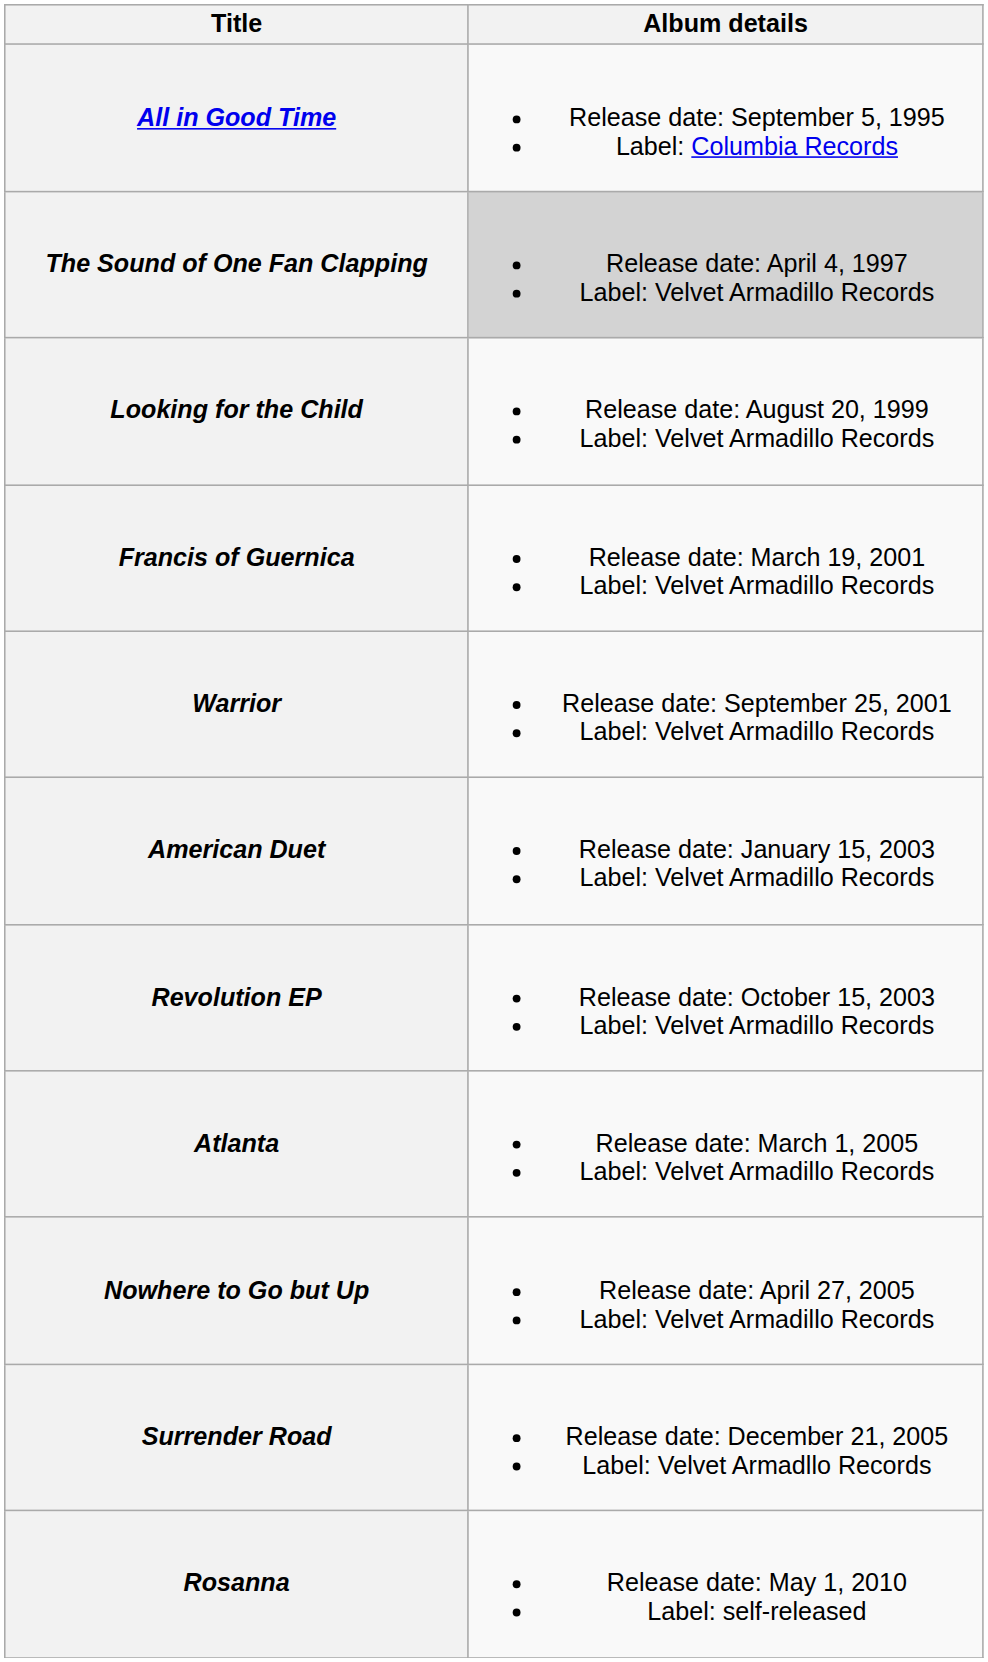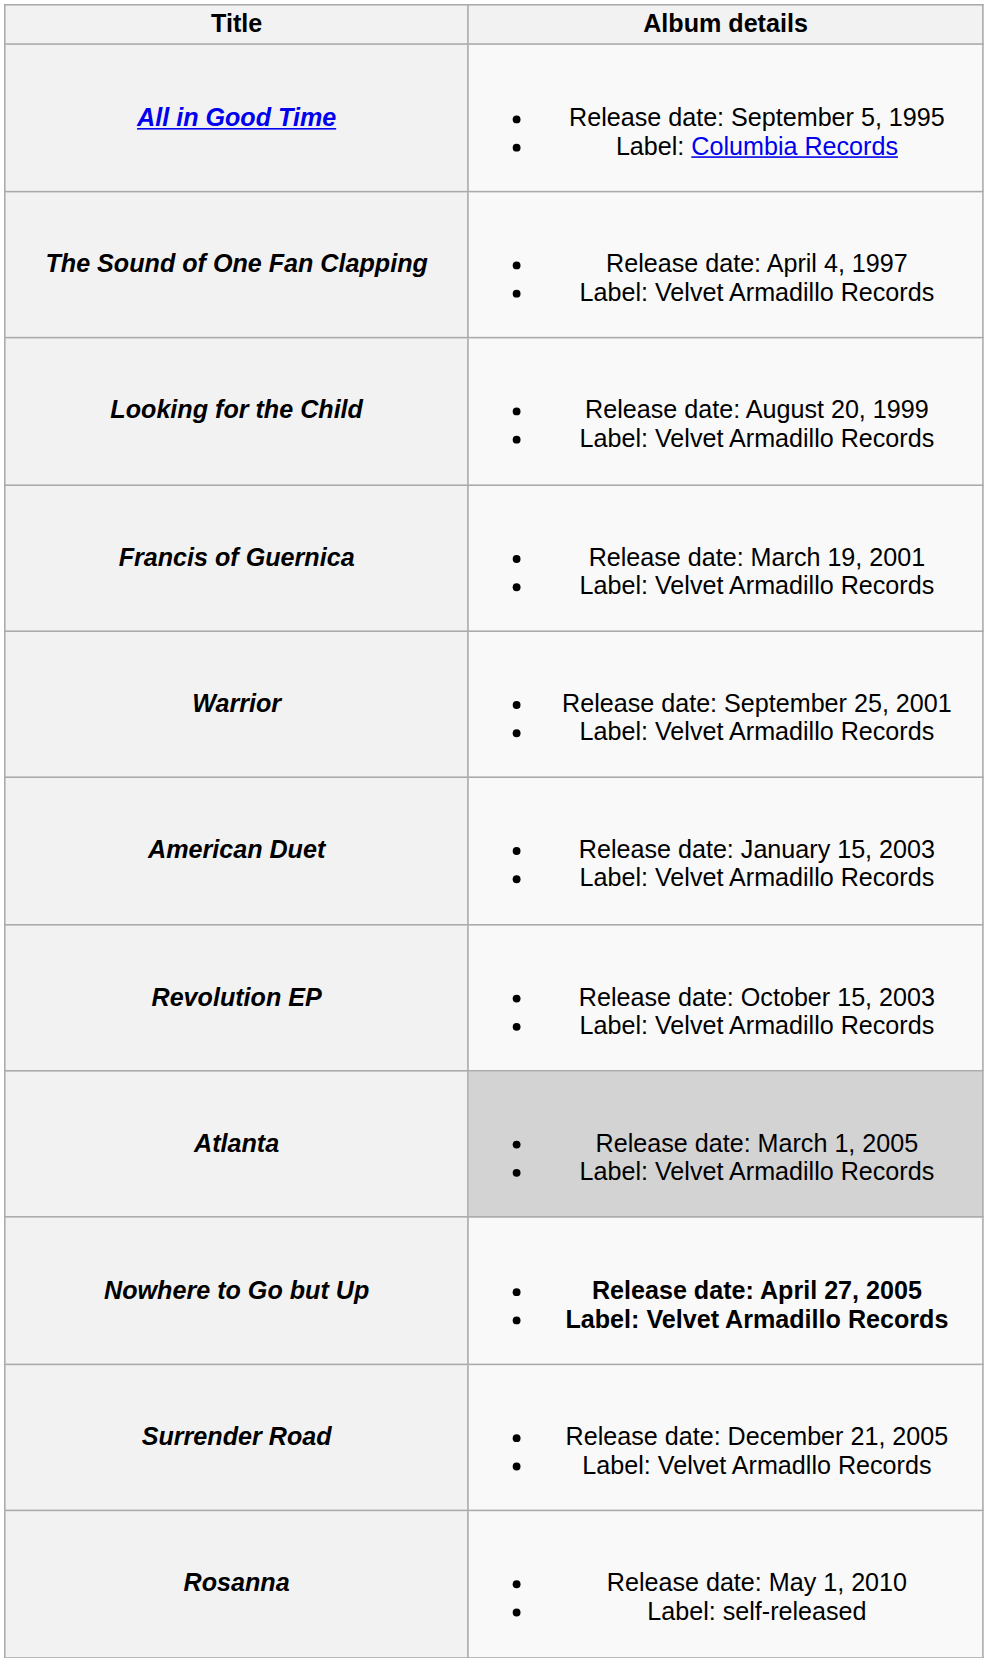(726, 279) lightgrey background -> (726, 279) no background
(726, 1158) no background -> (726, 1158) lightgrey background
(726, 1305) normal -> (726, 1305) bold
